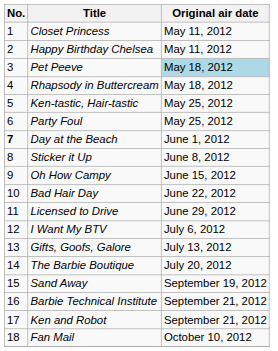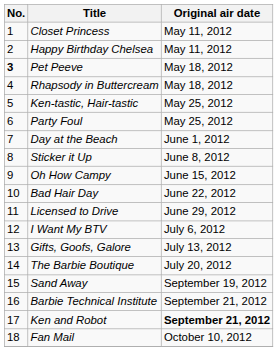(10, 67) normal -> (10, 67) bold
(198, 67) lightblue background -> (198, 67) no background
(10, 139) bold -> (10, 139) normal
(215, 319) normal -> (217, 319) bold
